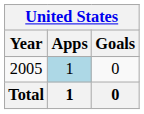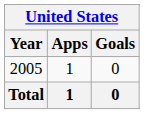(70, 69) lightblue background -> (70, 69) no background
